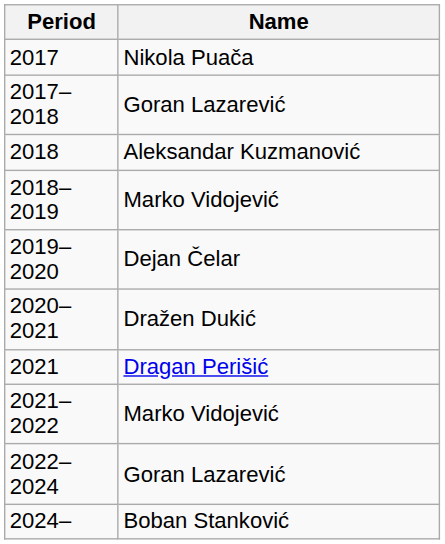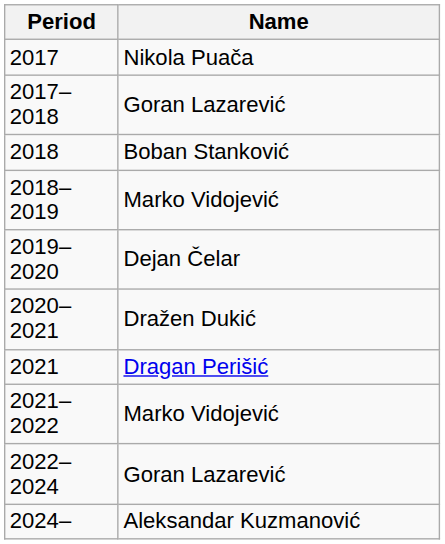(242, 151) Aleksandar Kuzmanović -> (206, 151) Boban Stanković
(206, 521) Boban Stanković -> (242, 521) Aleksandar Kuzmanović
